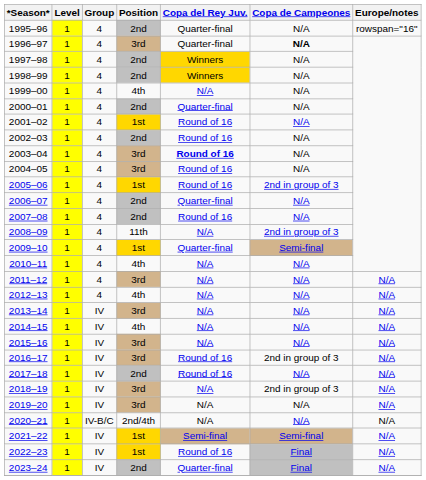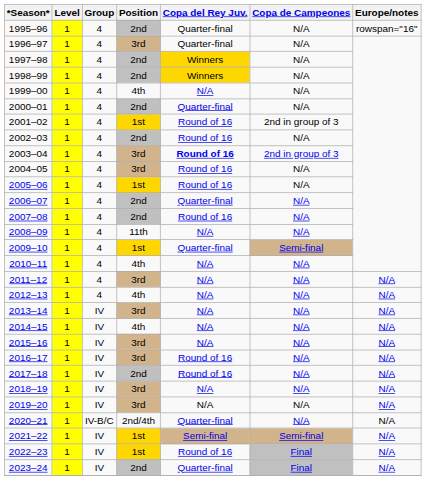(301, 44) bold -> (301, 44) normal
(301, 122) N/A -> (301, 122) 2nd in group of 3
(301, 154) N/A -> (301, 154) 2nd in group of 3
(301, 185) 2nd in group of 3 -> (301, 185) N/A
(301, 232) 2nd in group of 3 -> (301, 232) N/A
(301, 358) 2nd in group of 3 -> (301, 358) N/A
(301, 389) 2nd in group of 3 -> (301, 389) N/A
(205, 421) N/A -> (205, 421) Quarter-final
